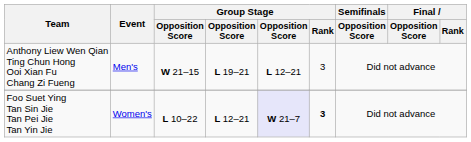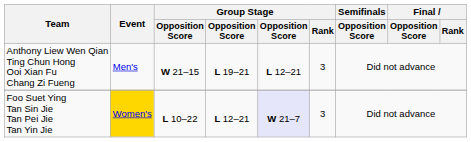(132, 114) no background -> (132, 114) gold background
(323, 114) bold -> (323, 114) normal
